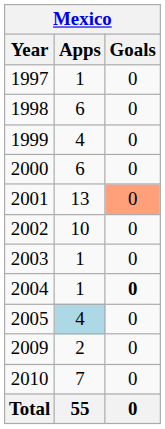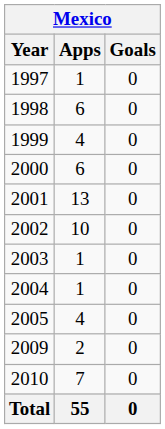(133, 199) lightsalmon background -> (133, 199) no background
(133, 288) bold -> (133, 288) normal
(80, 318) lightblue background -> (80, 318) no background
